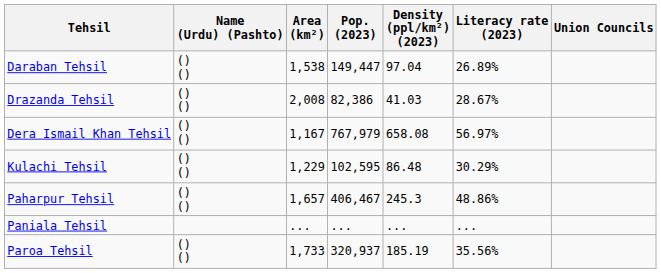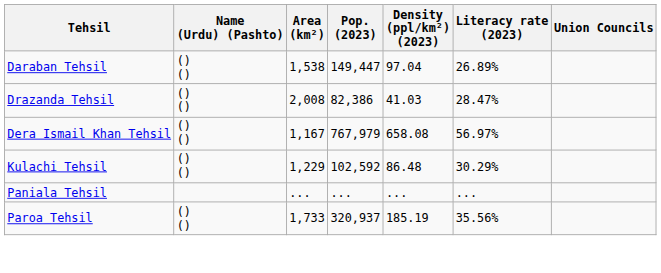(477, 100) 28.67% -> (477, 100) 28.47%
(355, 166) 102,595 -> (355, 166) 102,592
- row: (61, 199)
